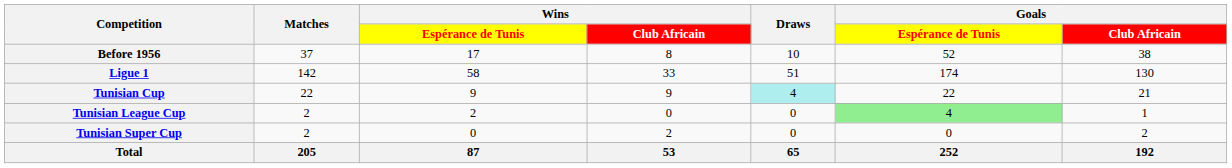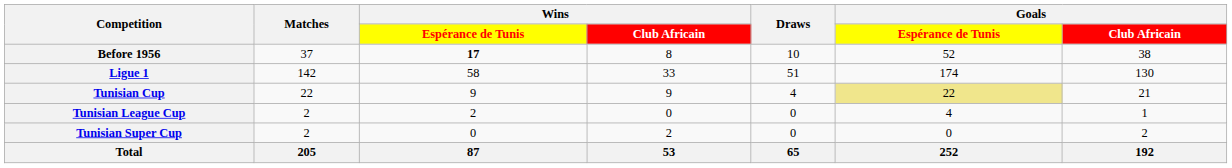(473, 53) normal -> (473, 53) bold
(793, 93) paleturquoise background -> (793, 93) no background
(949, 93) no background -> (949, 93) khaki background
(949, 112) lightgreen background -> (949, 112) no background
